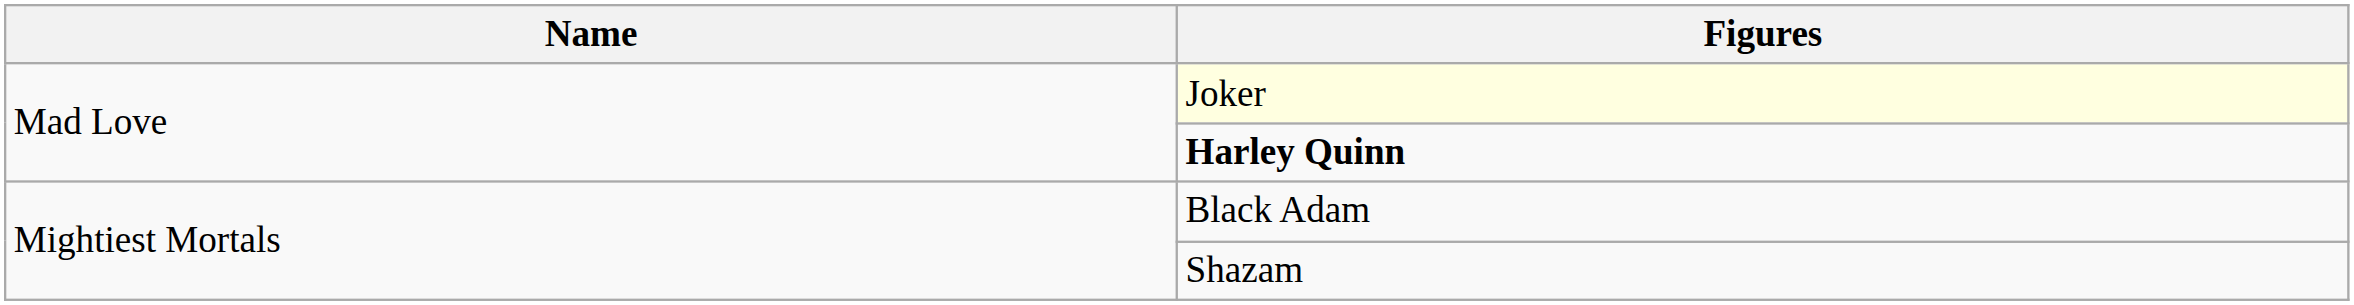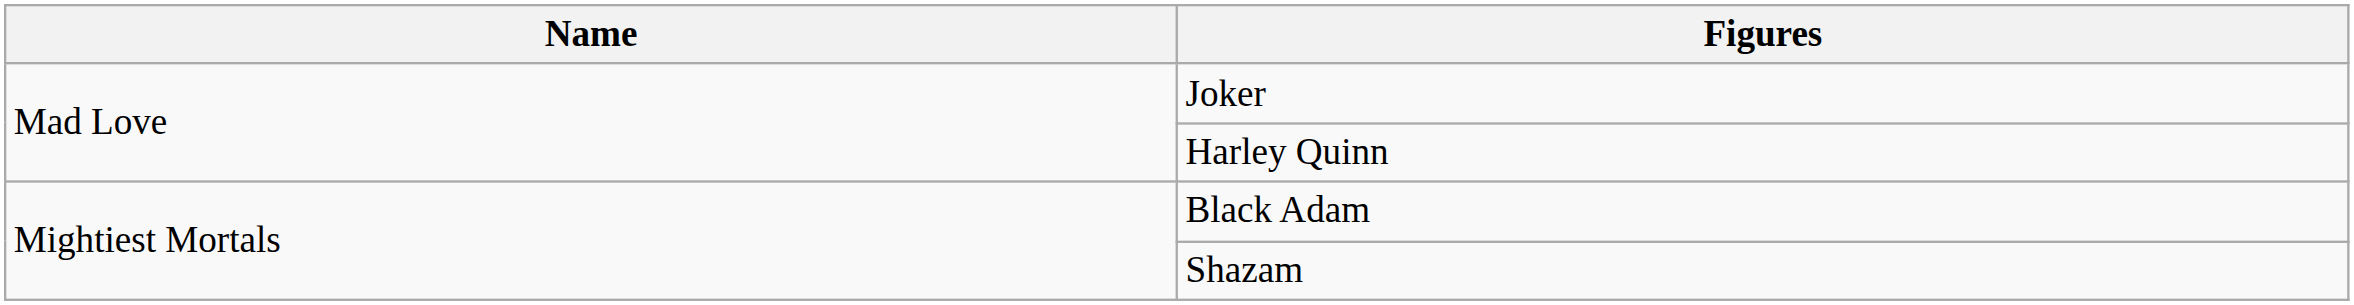(1226, 92) lightyellow background -> (1226, 92) no background
(1295, 151) bold -> (1287, 151) normal
